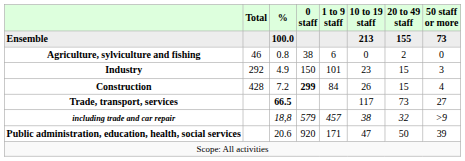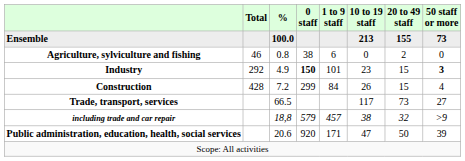(308, 70) normal -> (308, 70) bold
(442, 70) normal -> (442, 70) bold
(308, 86) bold -> (308, 86) normal
(283, 102) bold -> (283, 102) normal
